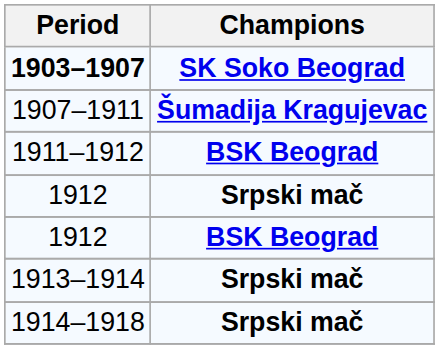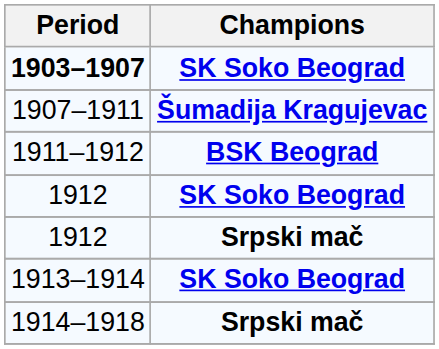(292, 195) Srpski mač -> (292, 195) SK Soko Beograd
(292, 237) BSK Beograd -> (292, 237) Srpski mač
(292, 279) Srpski mač -> (292, 279) SK Soko Beograd
